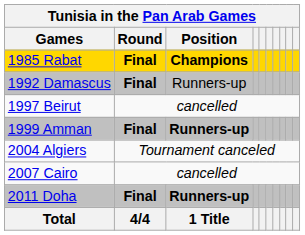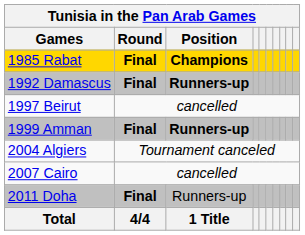(209, 84) normal -> (209, 84) bold
(209, 196) bold -> (209, 196) normal
